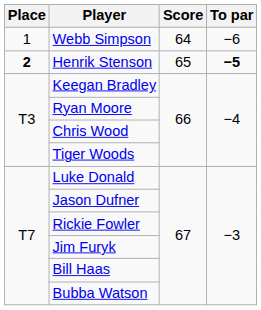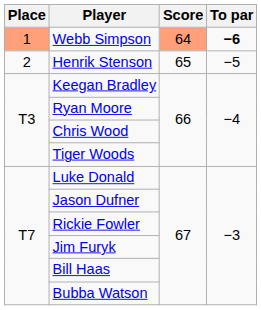(27, 39) no background -> (27, 39) lightsalmon background
(183, 39) no background -> (183, 39) lightsalmon background
(232, 39) normal -> (232, 39) bold
(27, 62) bold -> (27, 62) normal
(232, 62) bold -> (232, 62) normal
